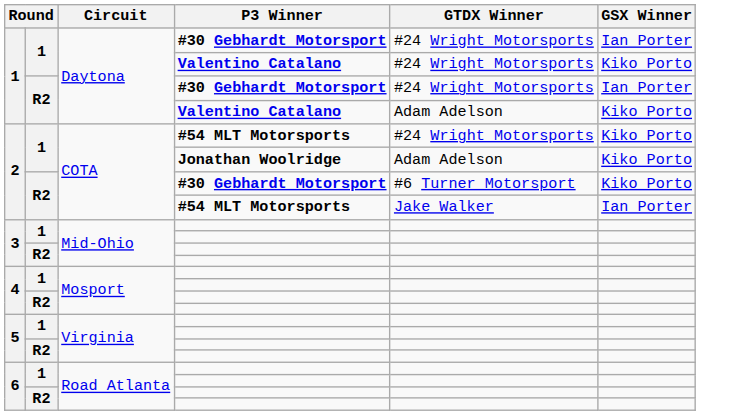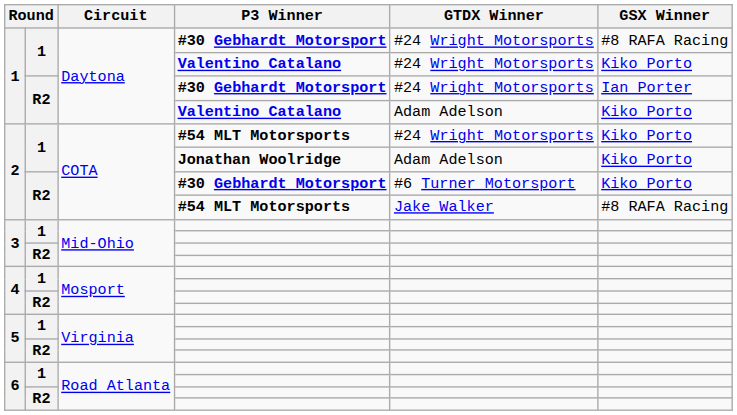(647, 41) Ian Porter -> (665, 41) #8 RAFA Racing
(647, 207) Ian Porter -> (665, 207) #8 RAFA Racing
